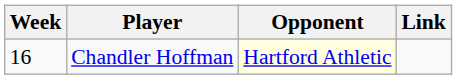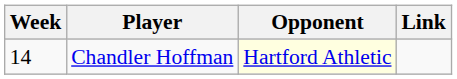(20, 56) 16 -> (20, 56) 14
